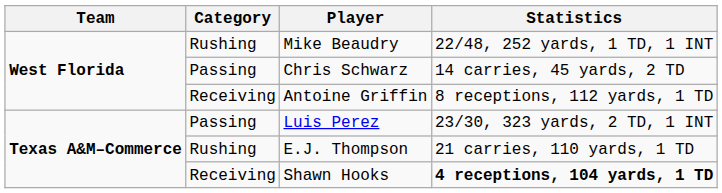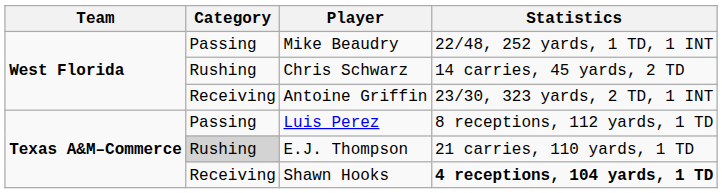(223, 45) Rushing -> (223, 45) Passing
(223, 71) Passing -> (223, 71) Rushing
(574, 97) 8 receptions, 112 yards, 1 TD -> (574, 97) 23/30, 323 yards, 2 TD, 1 INT
(574, 123) 23/30, 323 yards, 2 TD, 1 INT -> (574, 123) 8 receptions, 112 yards, 1 TD
(223, 149) no background -> (223, 149) lightgrey background
